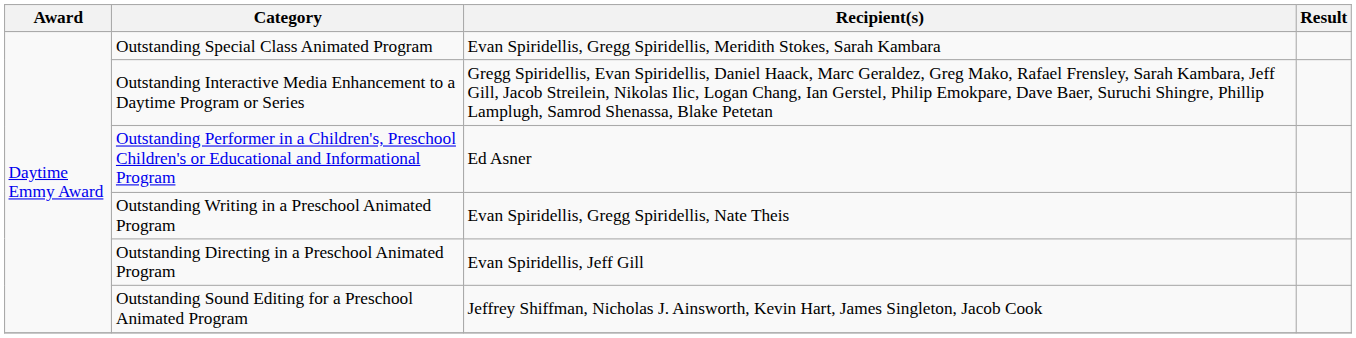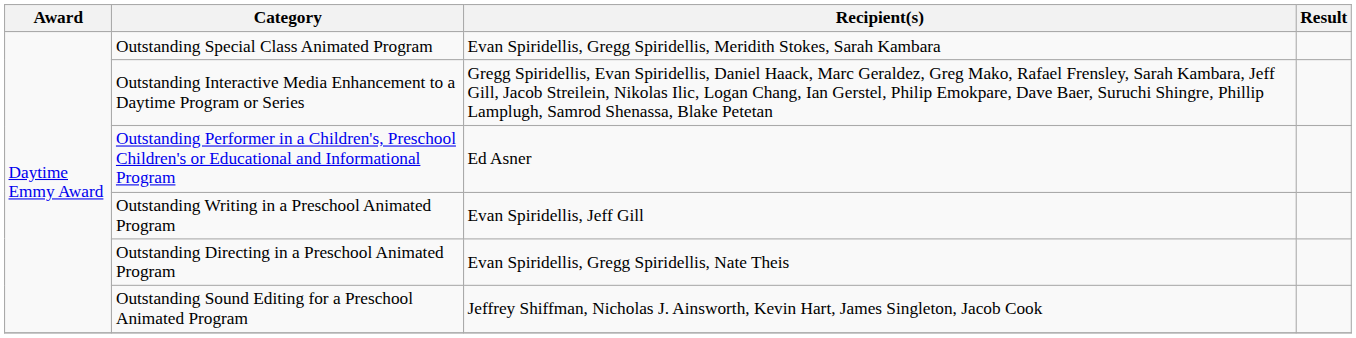(628, 215) Evan Spiridellis, Gregg Spiridellis, Nate Theis -> (556, 215) Evan Spiridellis, Jeff Gill
(556, 262) Evan Spiridellis, Jeff Gill -> (628, 262) Evan Spiridellis, Gregg Spiridellis, Nate Theis
